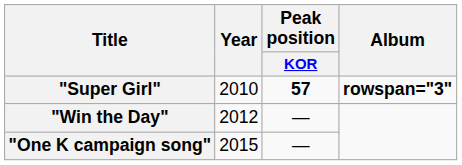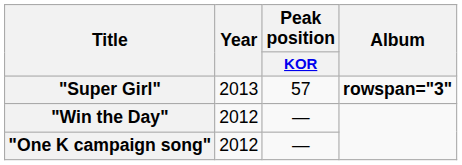(239, 89) 2010 -> (239, 89) 2013
(301, 89) bold -> (301, 89) normal
(239, 145) 2015 -> (239, 145) 2012
